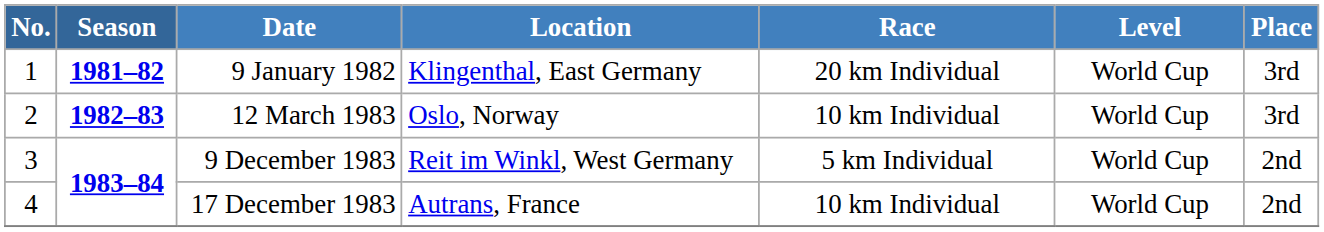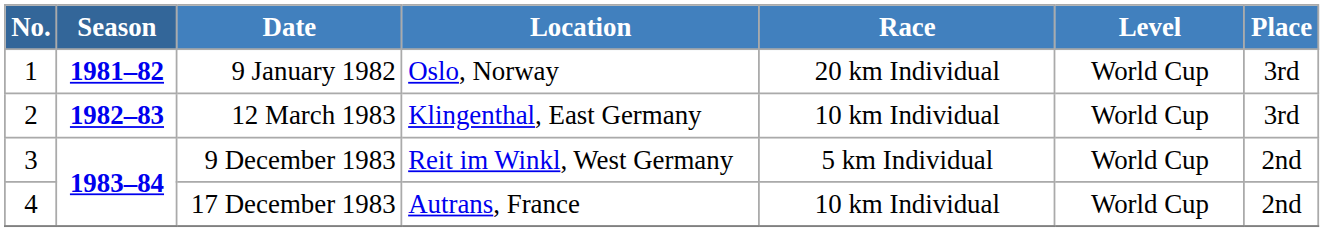(555, 71) Klingenthal, East Germany -> (484, 71) Oslo, Norway
(484, 115) Oslo, Norway -> (555, 115) Klingenthal, East Germany
